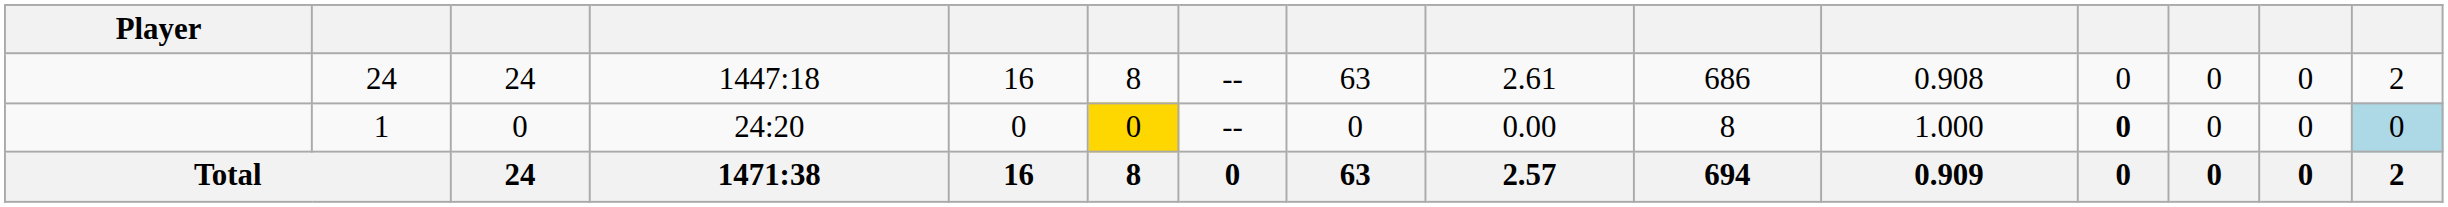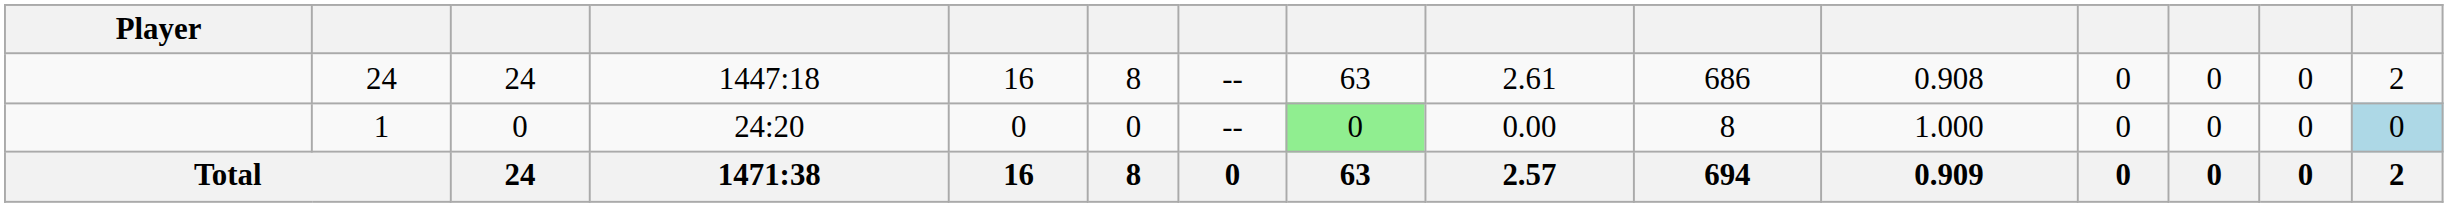(1133, 126) gold background -> (1133, 126) no background
(1355, 126) no background -> (1355, 126) lightgreen background
(2123, 126) bold -> (2123, 126) normal
